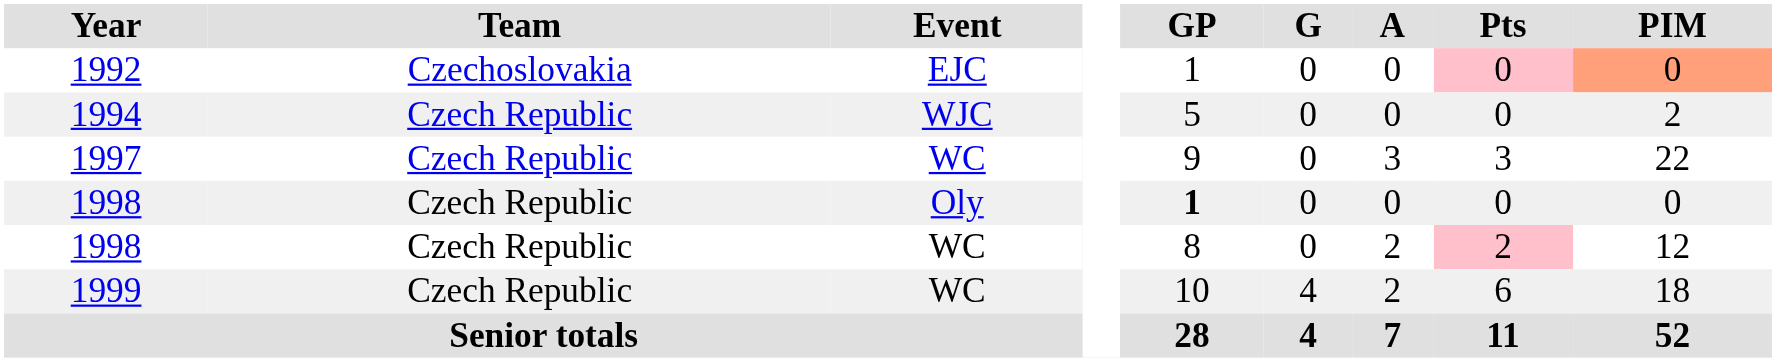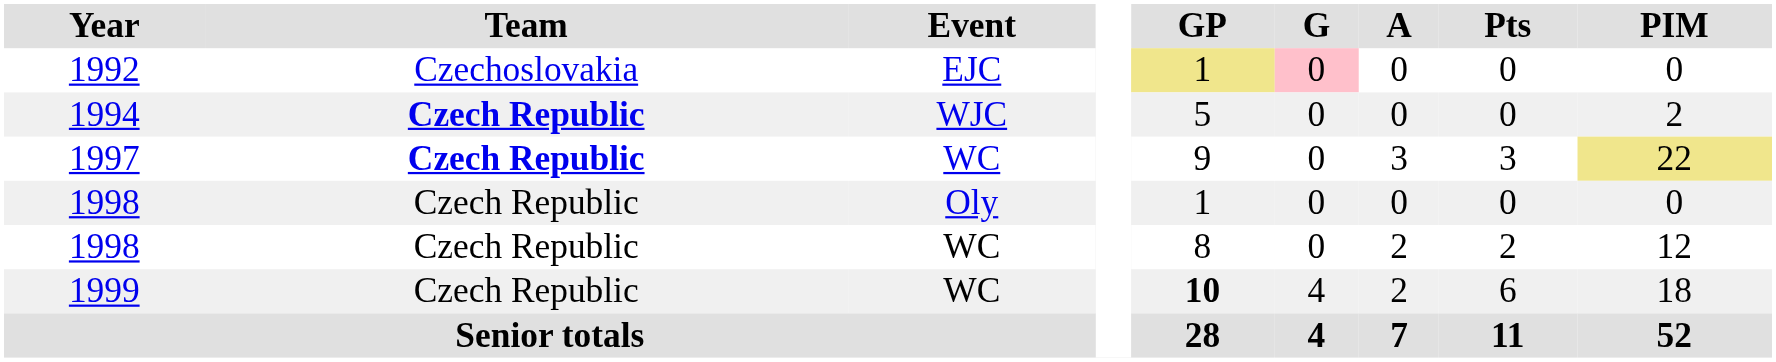(1192, 69) no background -> (1202, 69) khaki background
(1308, 69) no background -> (1316, 69) pink background
(1503, 69) pink background -> (1508, 69) no background
(1673, 69) lightsalmon background -> (1674, 69) no background
(520, 113) normal -> (526, 113) bold
(520, 158) normal -> (526, 158) bold
(1673, 158) no background -> (1674, 158) khaki background
(1192, 202) bold -> (1202, 202) normal
(1503, 246) pink background -> (1508, 246) no background
(1192, 290) normal -> (1202, 290) bold
